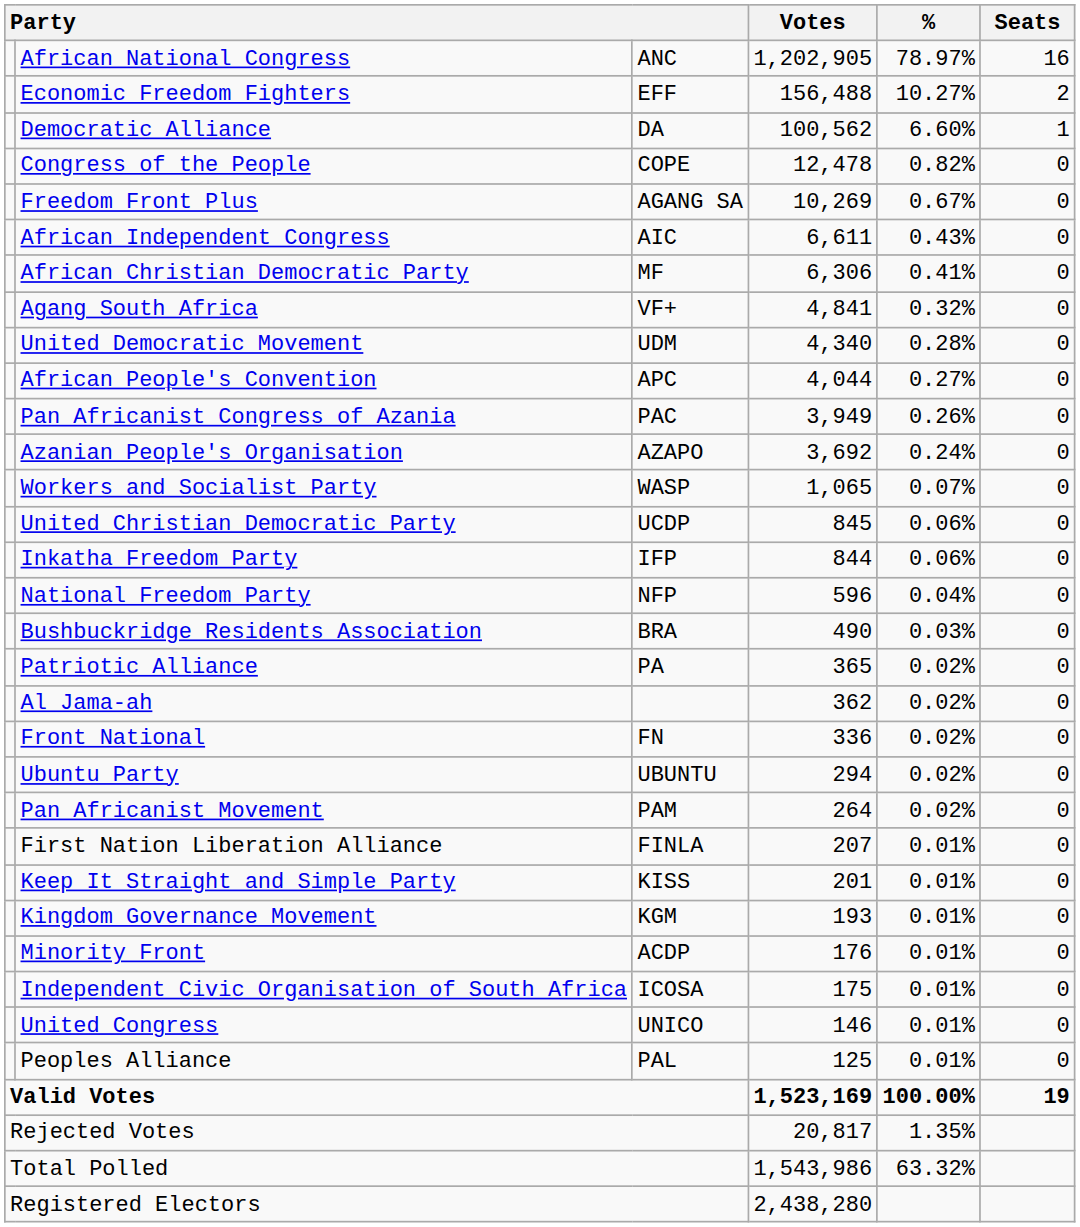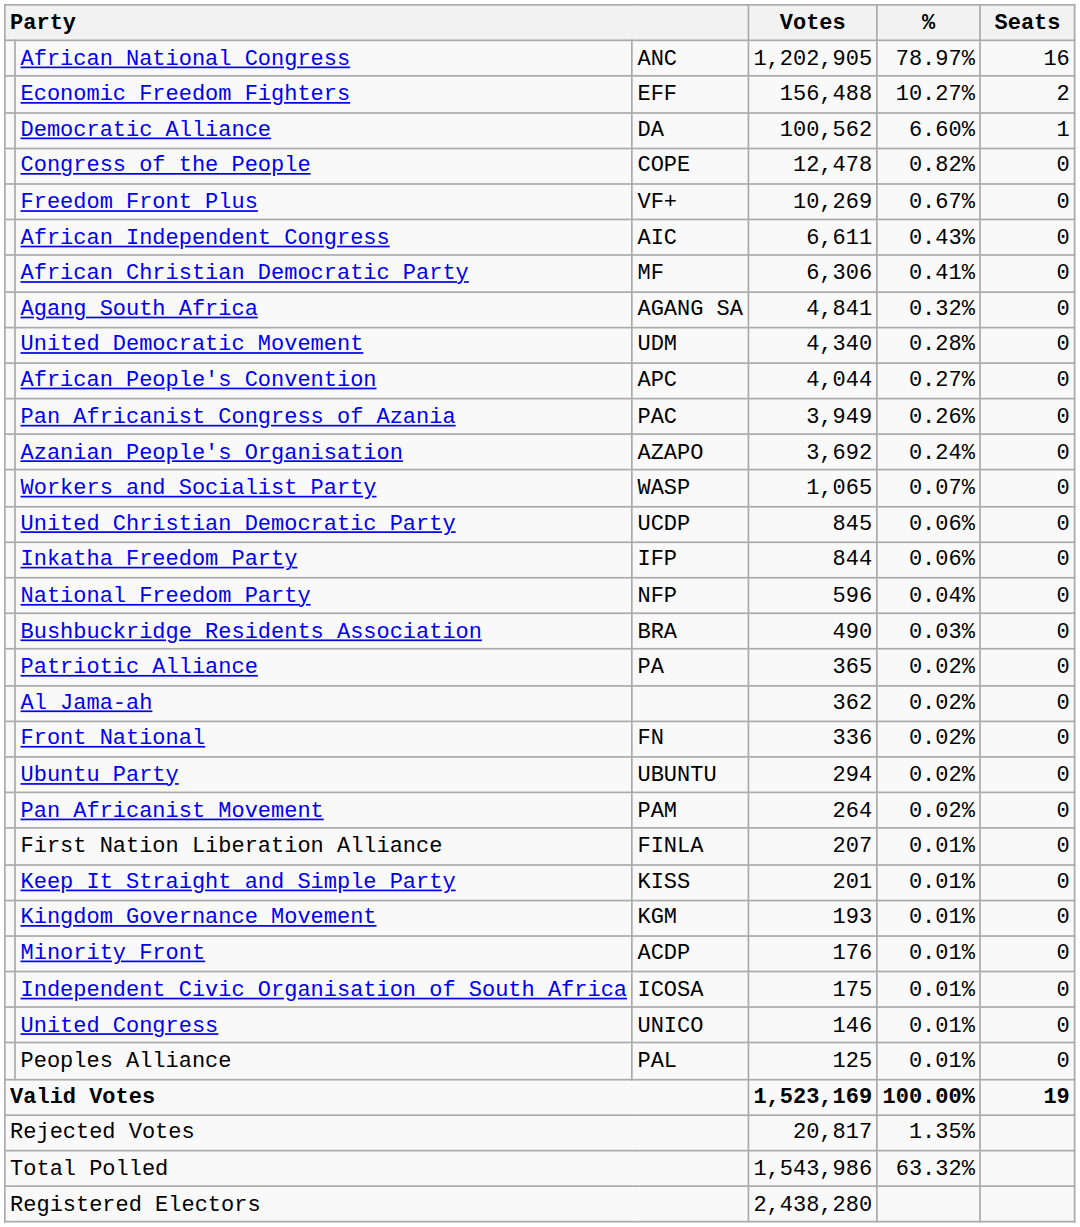(690, 202) AGANG SA -> (657, 202) VF+
(657, 309) VF+ -> (690, 309) AGANG SA
